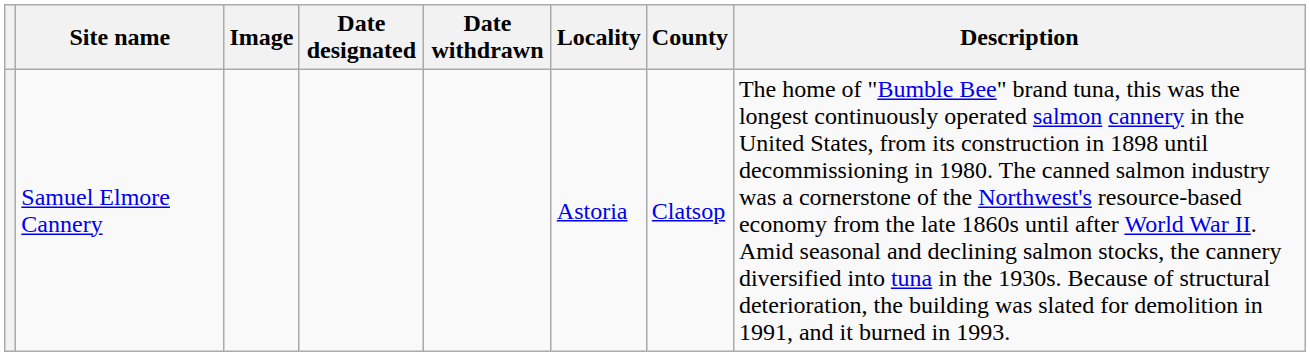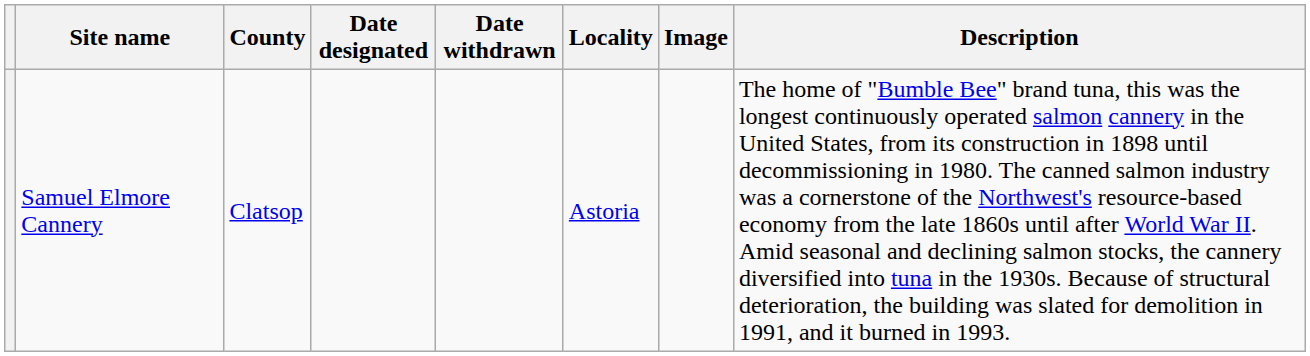columns swapped: (261, 37) <-> (690, 37)
